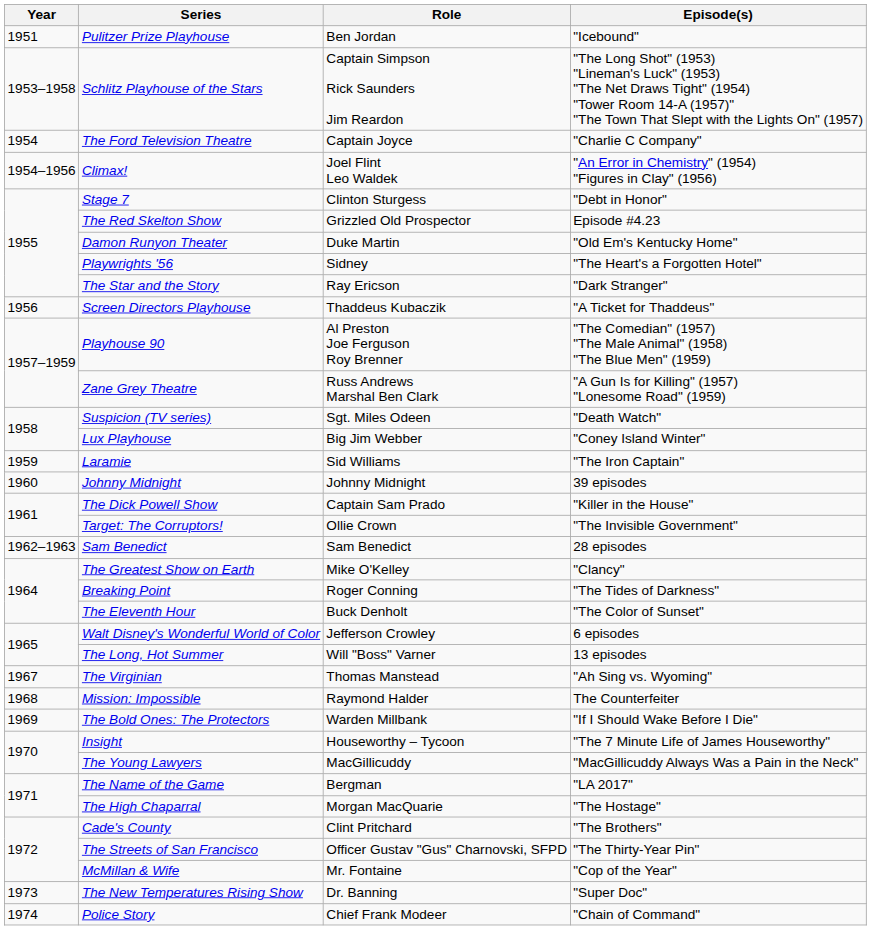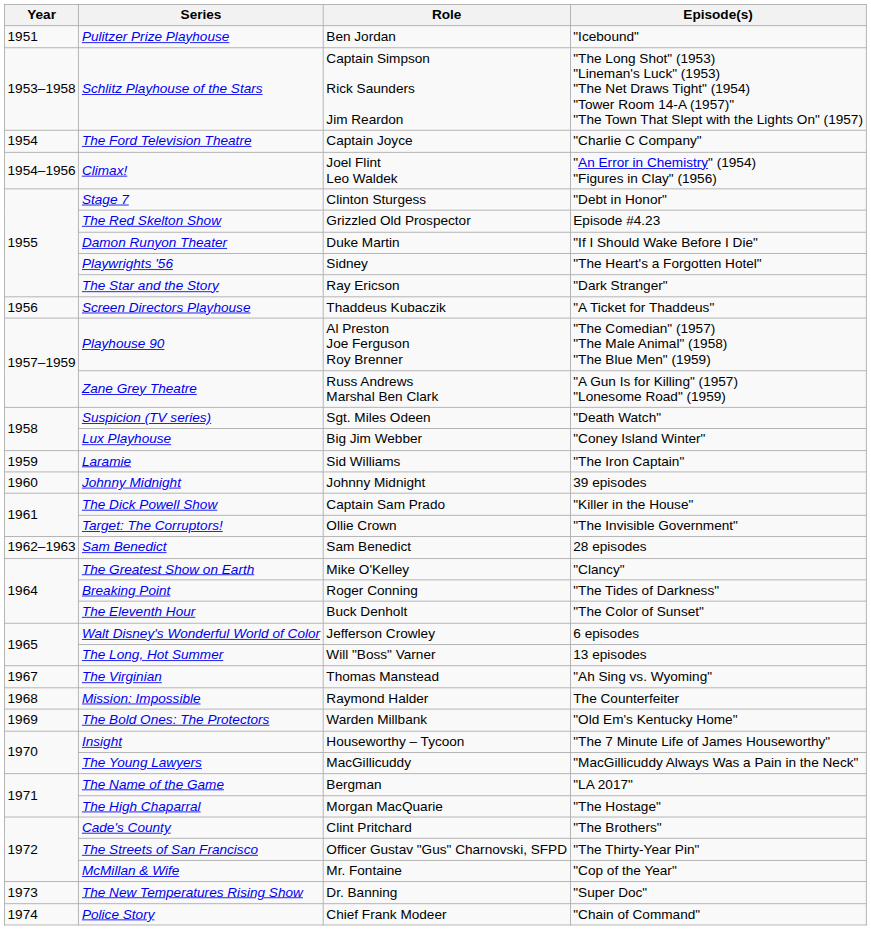(655, 242) "Old Em's Kentucky Home" -> (666, 242) "If I Should Wake Before I Die"
(666, 720) "If I Should Wake Before I Die" -> (655, 720) "Old Em's Kentucky Home"
